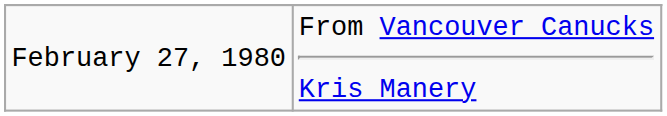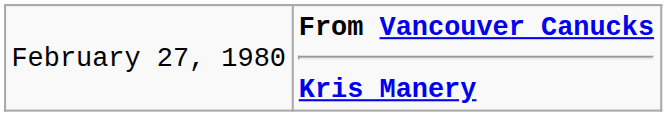(476, 58) normal -> (476, 58) bold
